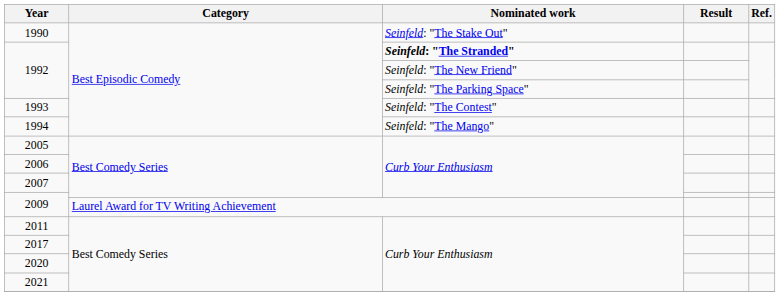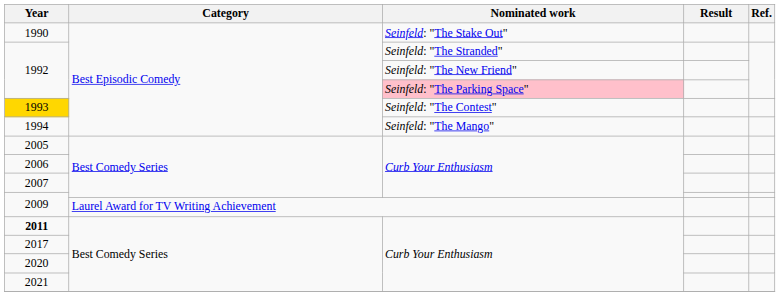(450, 51) bold -> (444, 51) normal
(457, 88) no background -> (457, 88) pink background
(37, 107) no background -> (37, 107) gold background
(37, 225) normal -> (37, 225) bold
